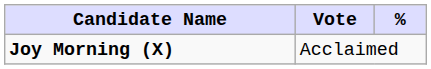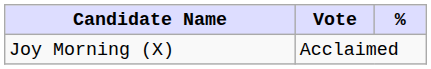(92, 50) bold -> (92, 50) normal
